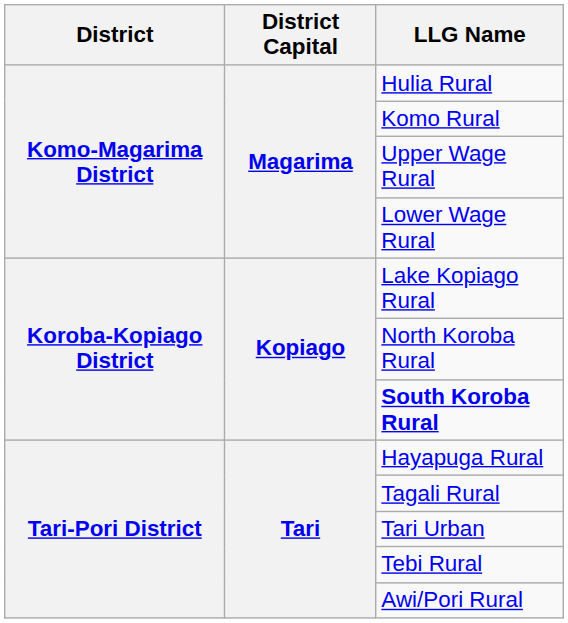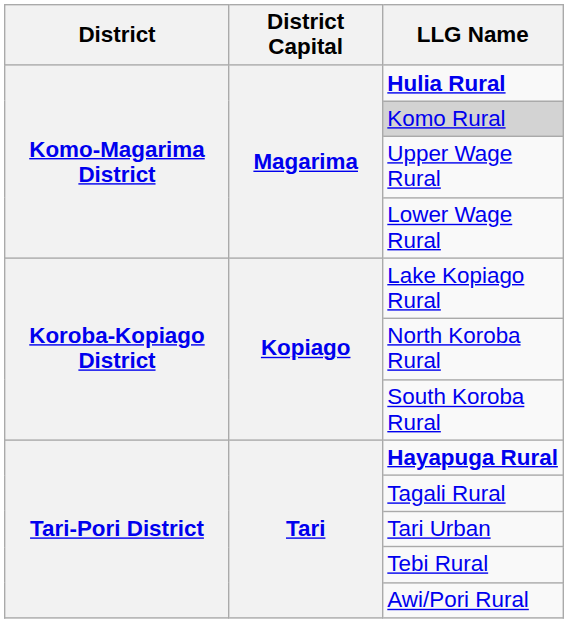(437, 82) normal -> (446, 82) bold
(441, 118) no background -> (446, 118) lightgrey background
(455, 409) bold -> (456, 409) normal
(462, 457) normal -> (473, 457) bold
